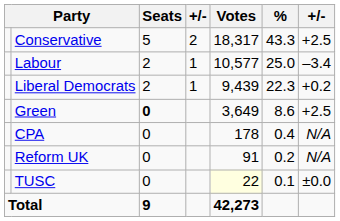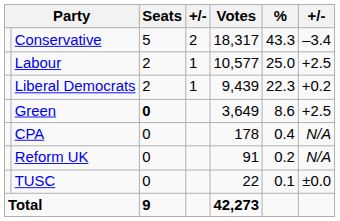(316, 39) +2.5 -> (317, 39) –3.4
(317, 63) –3.4 -> (316, 63) +2.5
(251, 181) lightyellow background -> (251, 181) no background
